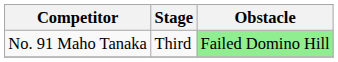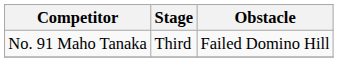(265, 43) lightgreen background -> (265, 43) no background
